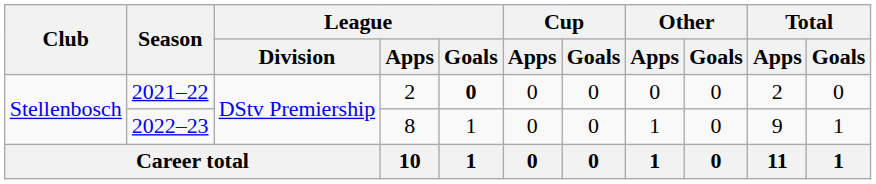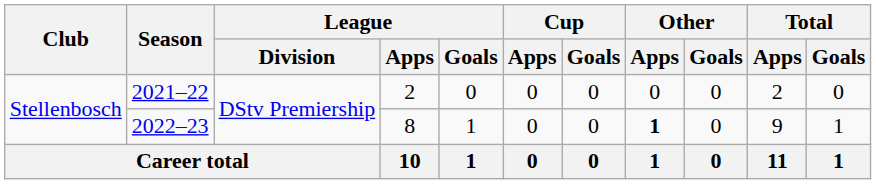(471, 91) bold -> (471, 91) normal
(655, 126) normal -> (655, 126) bold
